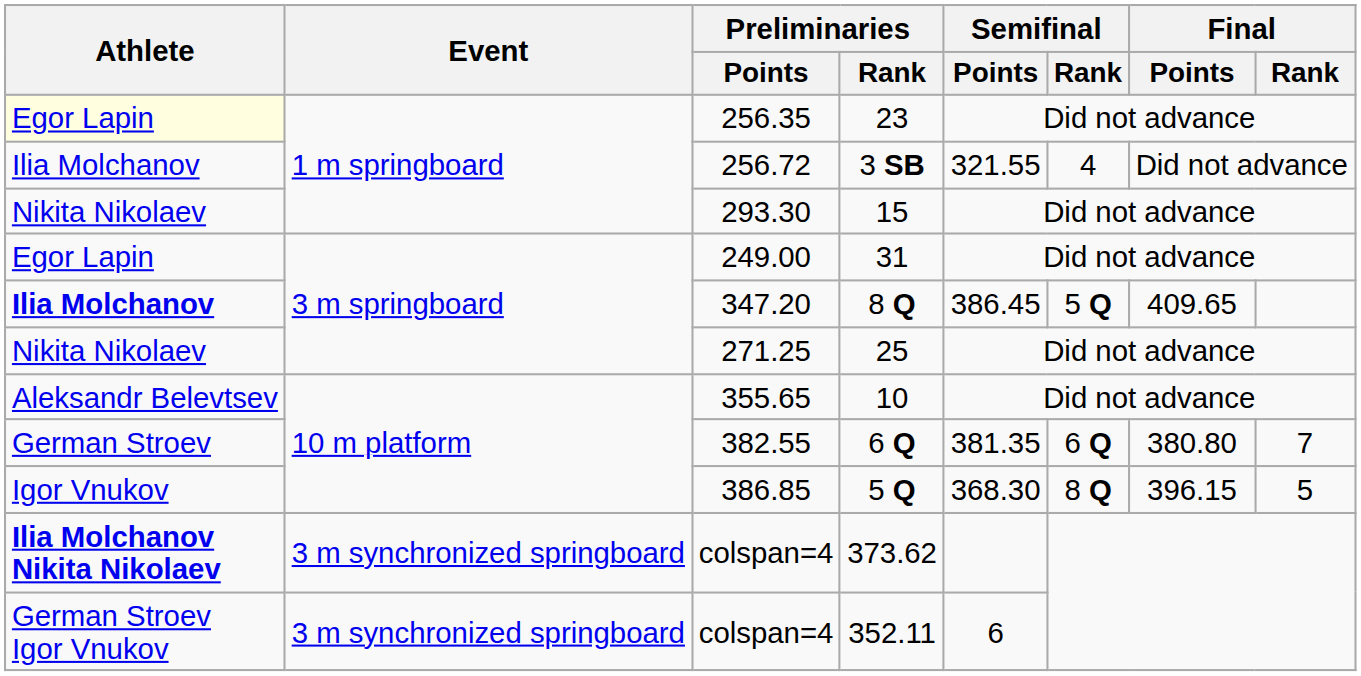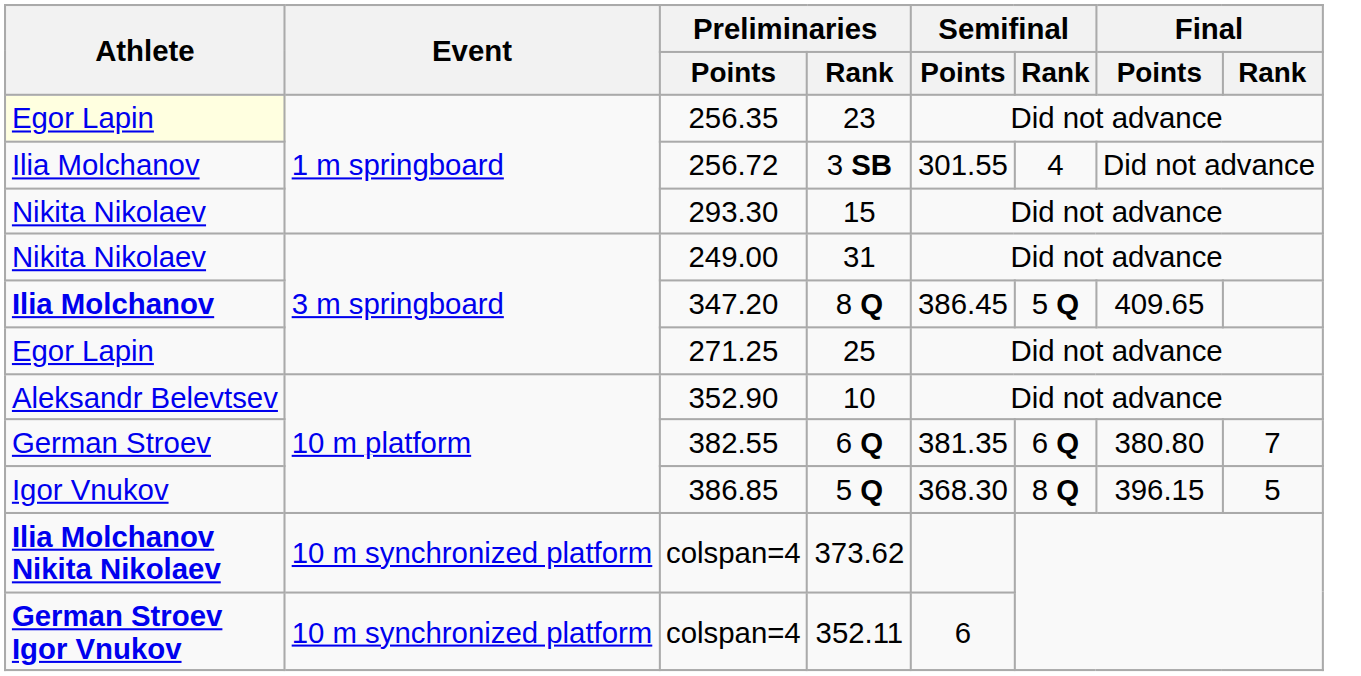(996, 165) 321.55 -> (963, 165) 301.55
(83, 258) Egor Lapin -> (109, 258) Nikita Nikolaev
(109, 351) Nikita Nikolaev -> (83, 351) Egor Lapin
(766, 397) 355.65 -> (733, 397) 352.90
(488, 553) 3 m synchronized springboard -> (472, 553) 10 m synchronized platform
(111, 632) normal -> (117, 632) bold
(488, 632) 3 m synchronized springboard -> (472, 632) 10 m synchronized platform
